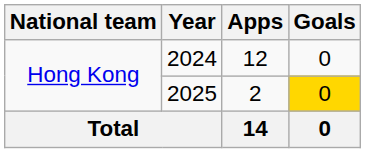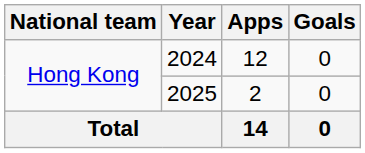(325, 93) gold background -> (325, 93) no background
